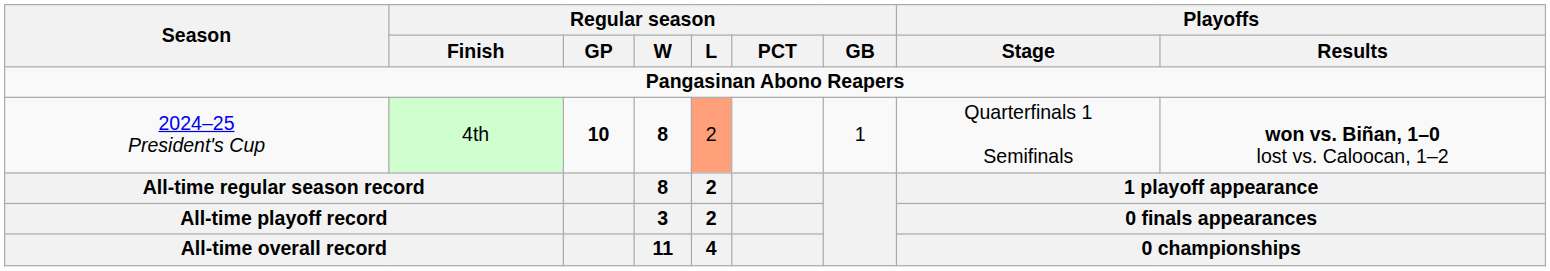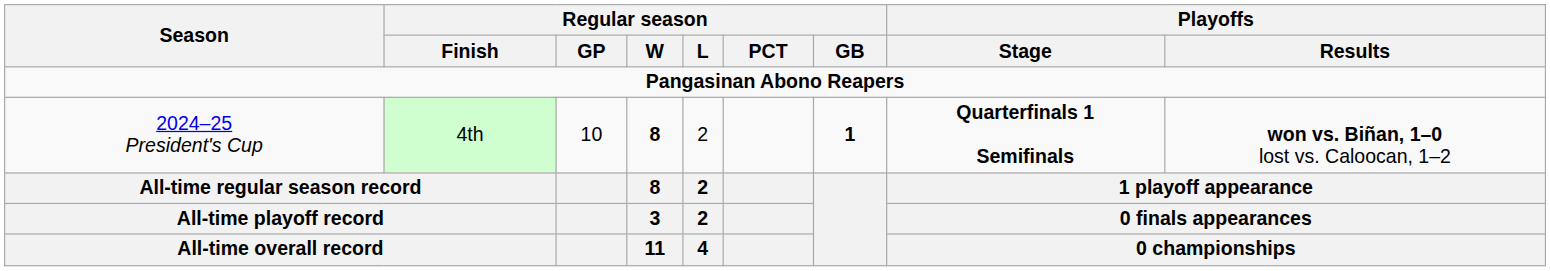(599, 134) bold -> (591, 134) normal
(711, 134) lightsalmon background -> (703, 134) no background
(860, 134) normal -> (850, 134) bold
(1028, 134) normal -> (1025, 134) bold
